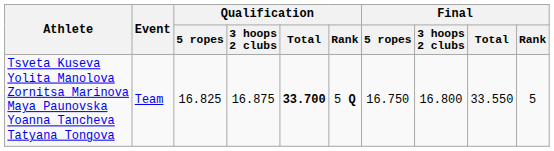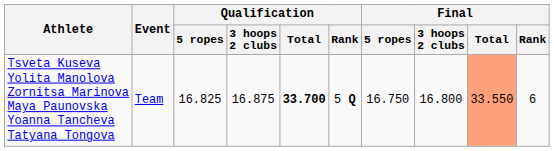(492, 100) no background -> (492, 100) lightsalmon background
(533, 100) 5 -> (533, 100) 6
